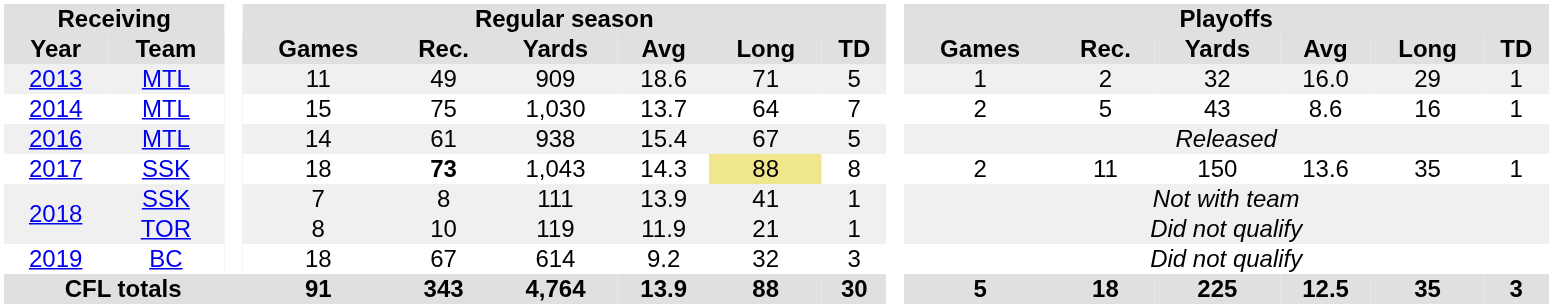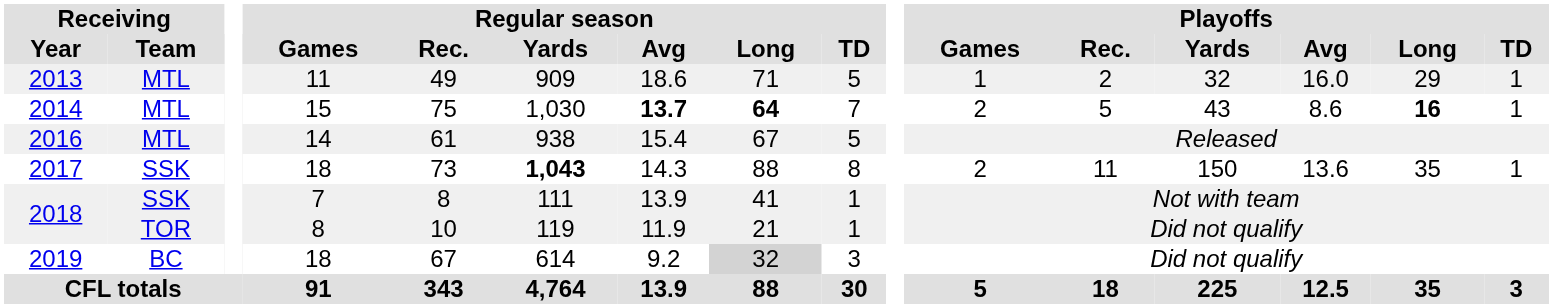(664, 108) normal -> (664, 108) bold
(766, 108) normal -> (766, 108) bold
(1428, 108) normal -> (1428, 108) bold
(444, 168) bold -> (444, 168) normal
(555, 168) normal -> (555, 168) bold
(766, 168) khaki background -> (766, 168) no background
(766, 258) no background -> (766, 258) lightgrey background
